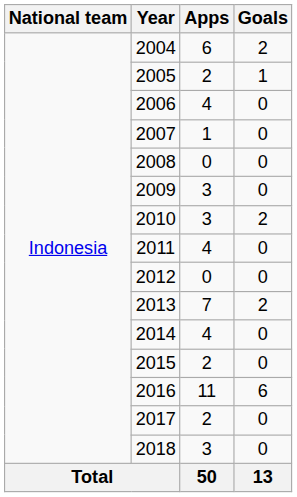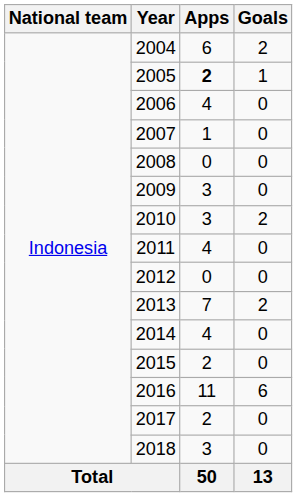(207, 76) normal -> (207, 76) bold
